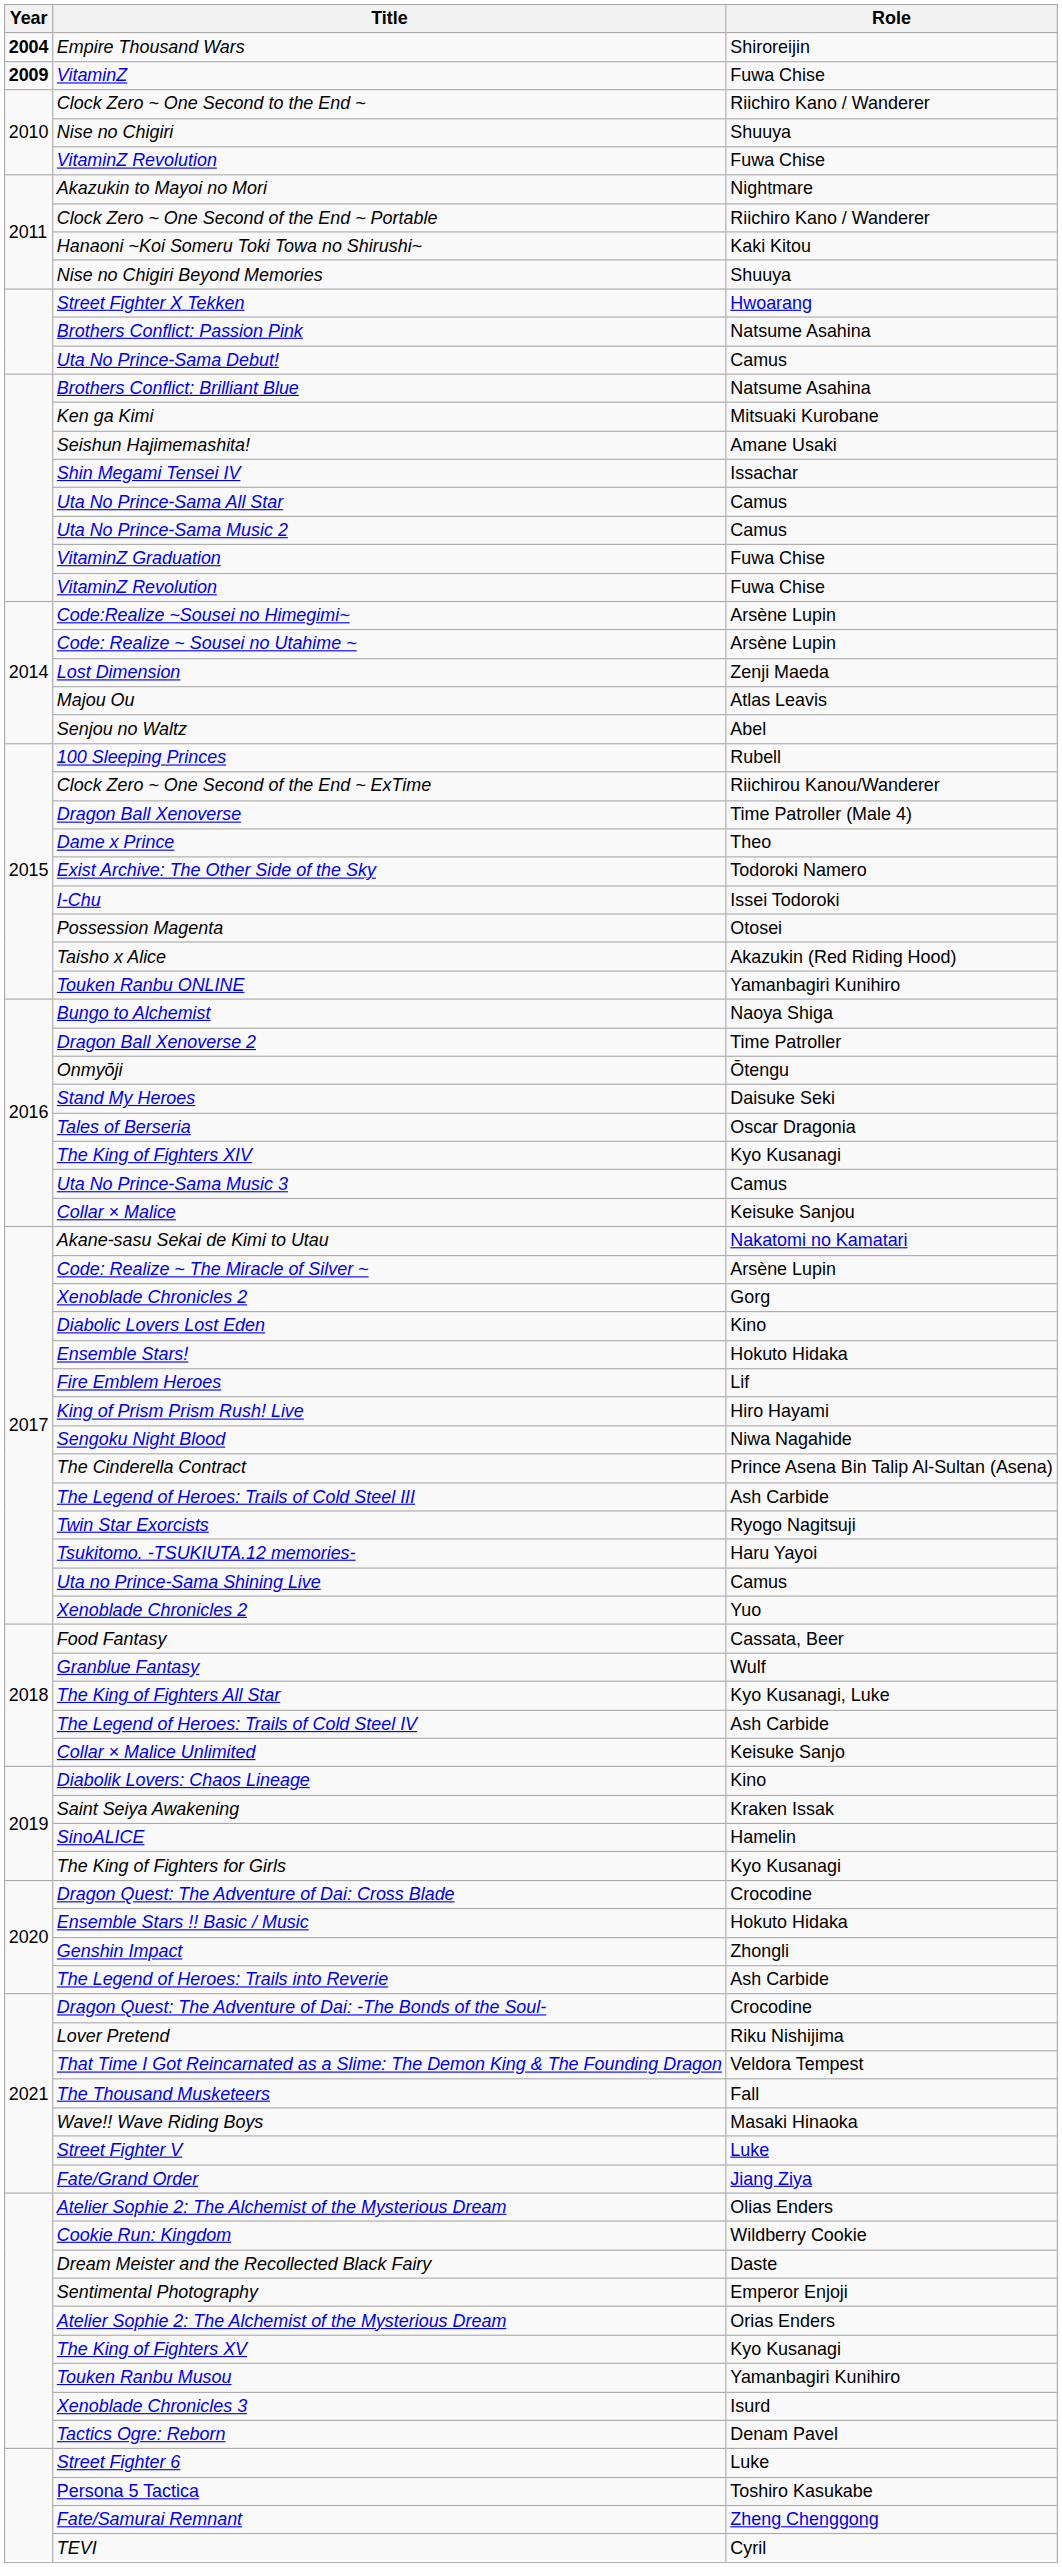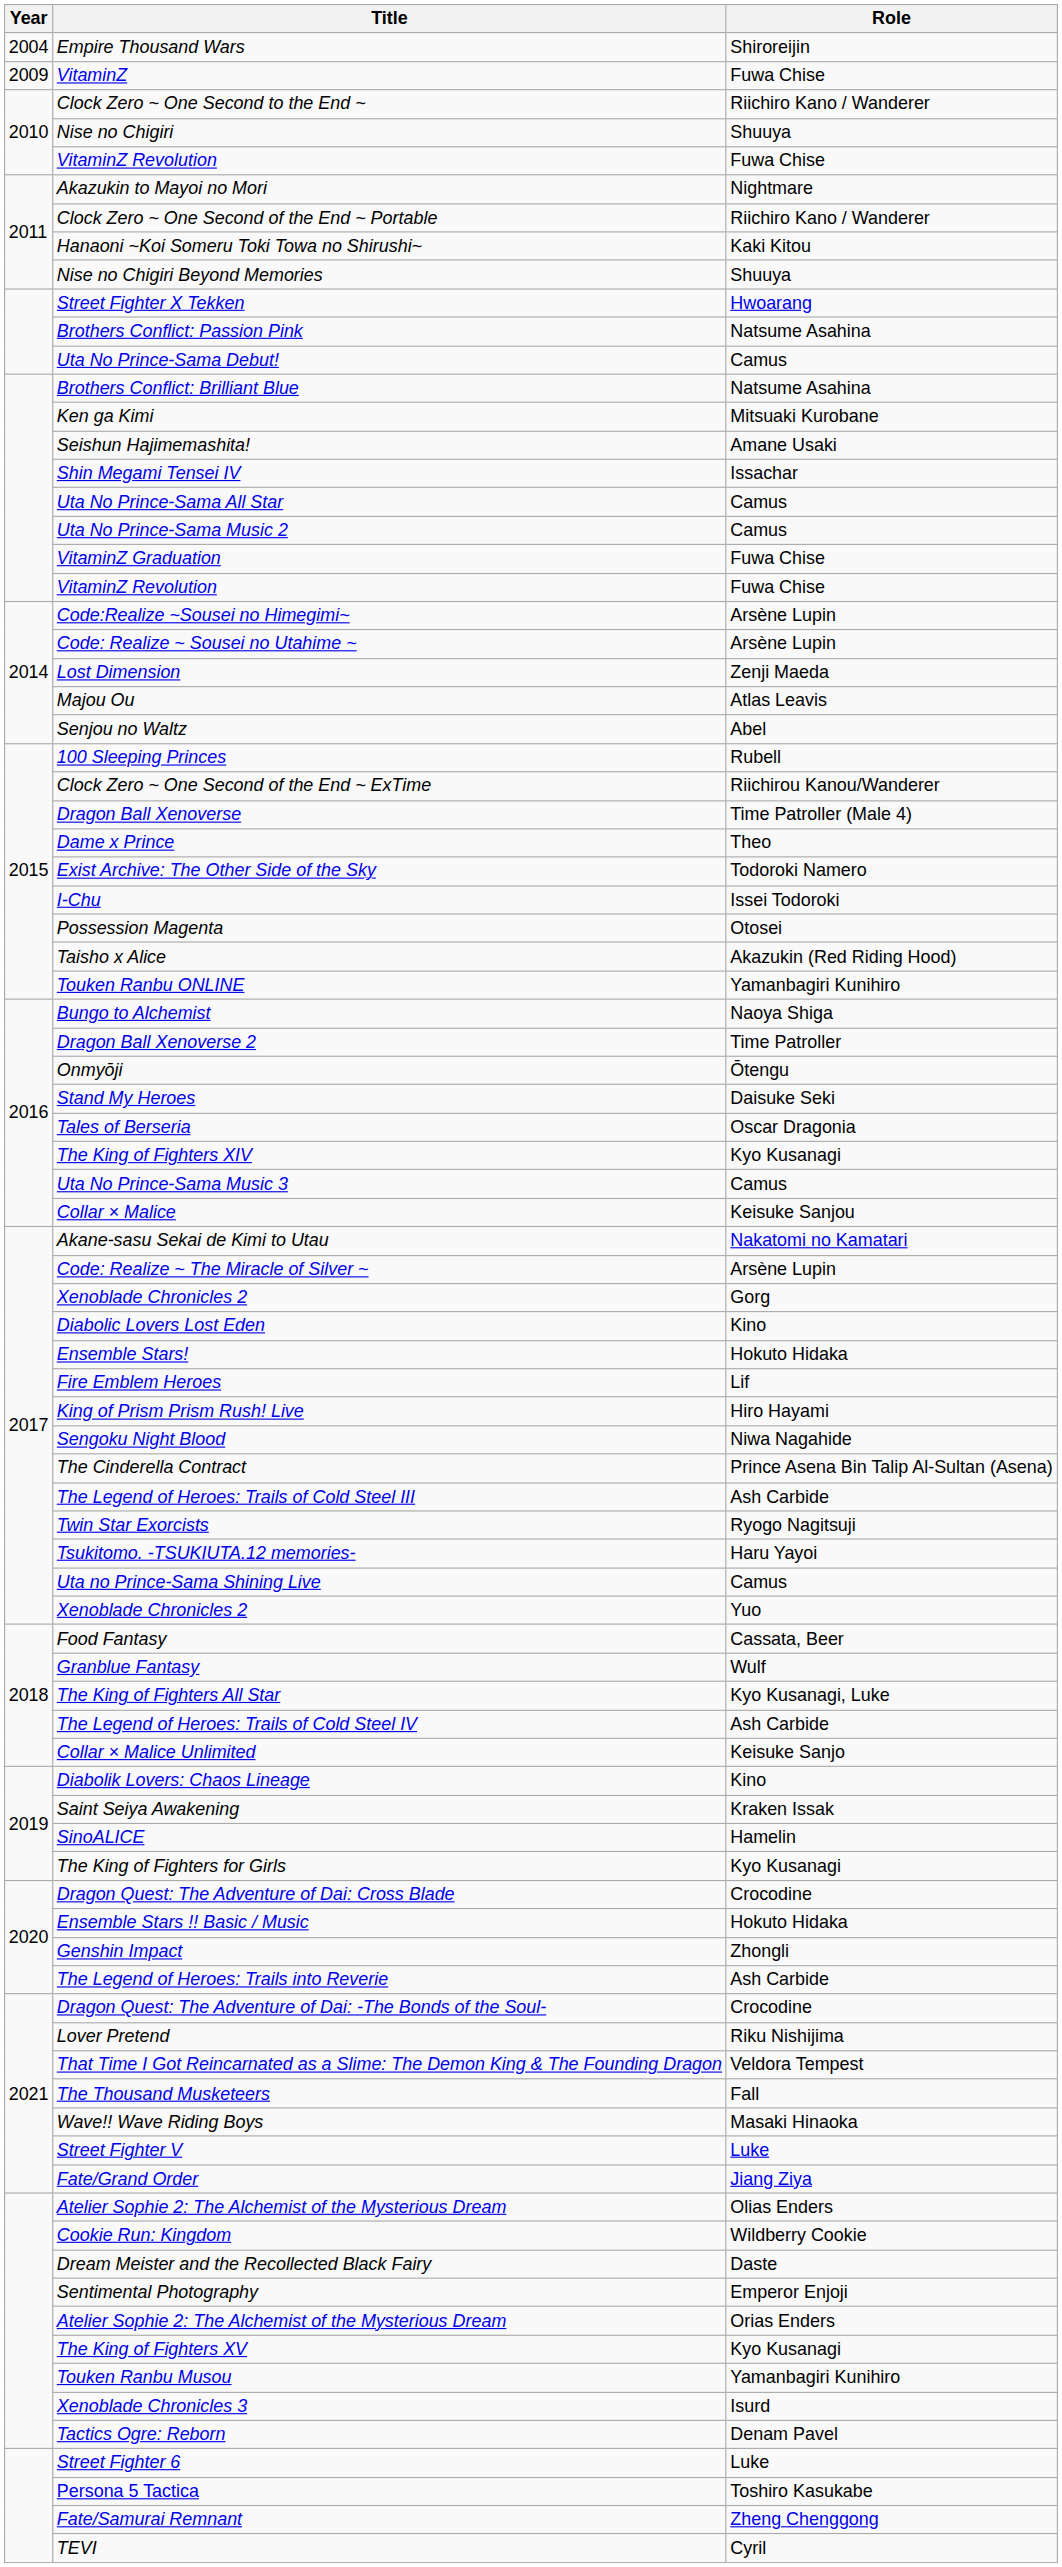(29, 47) bold -> (29, 47) normal
(29, 75) bold -> (29, 75) normal
